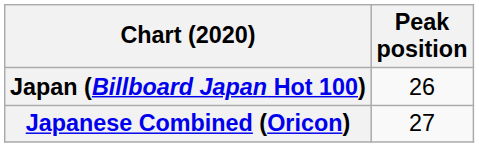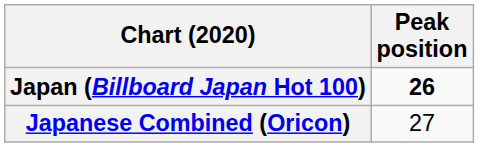(422, 86) normal -> (422, 86) bold
